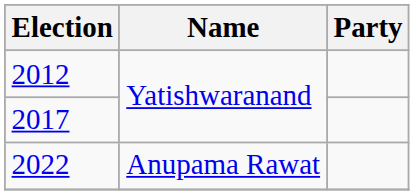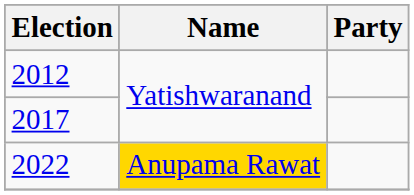(223, 165) no background -> (223, 165) gold background
